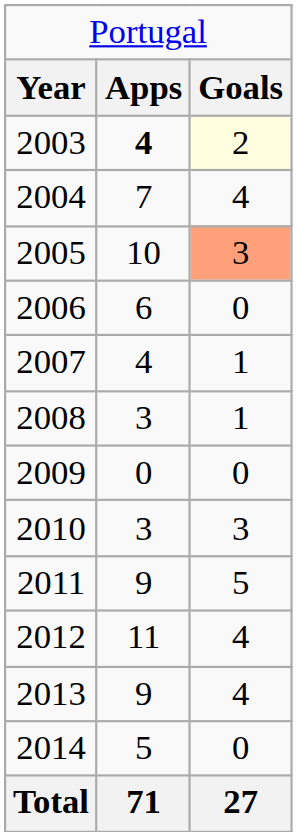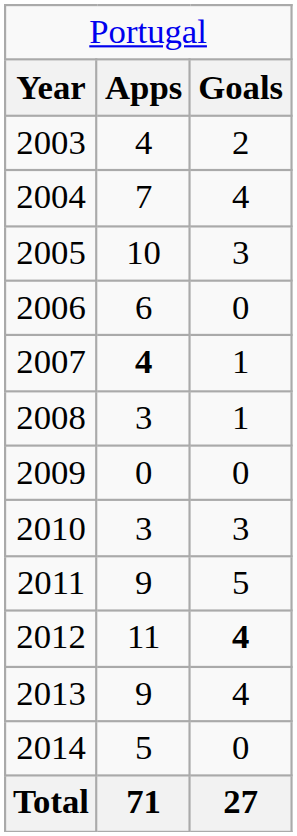(144, 142) bold -> (144, 142) normal
(241, 142) lightyellow background -> (241, 142) no background
(241, 252) lightsalmon background -> (241, 252) no background
(144, 362) normal -> (144, 362) bold
(241, 637) normal -> (241, 637) bold
